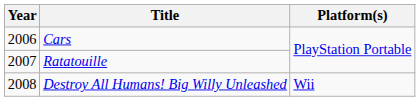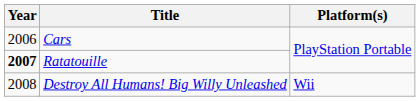(22, 61) normal -> (22, 61) bold
